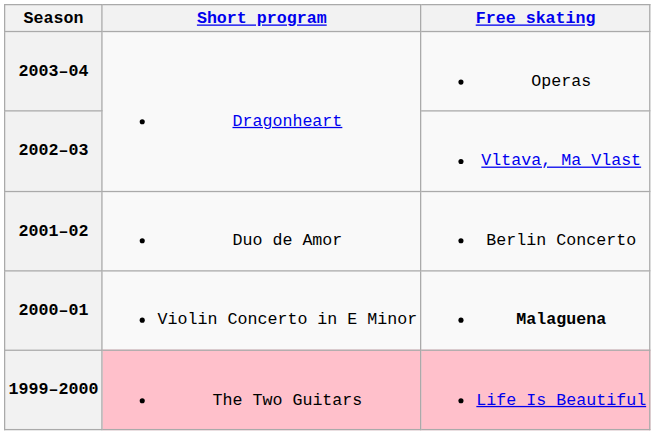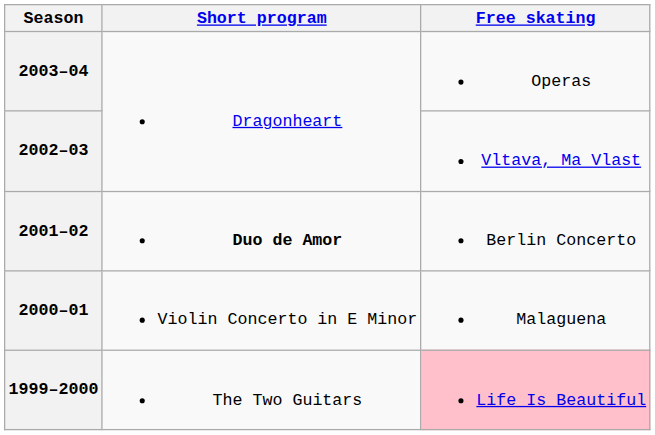(262, 240) normal -> (262, 240) bold
(536, 320) bold -> (536, 320) normal
(262, 400) pink background -> (262, 400) no background
